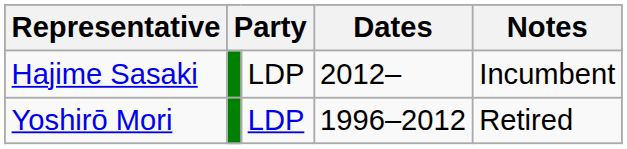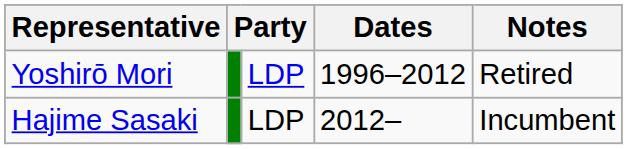rows swapped: (92, 119) <-> (105, 73)
